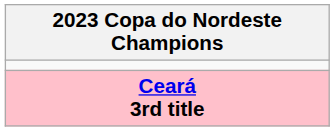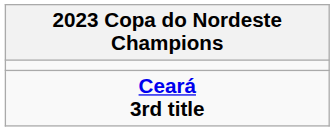(167, 97) pink background -> (167, 97) no background
